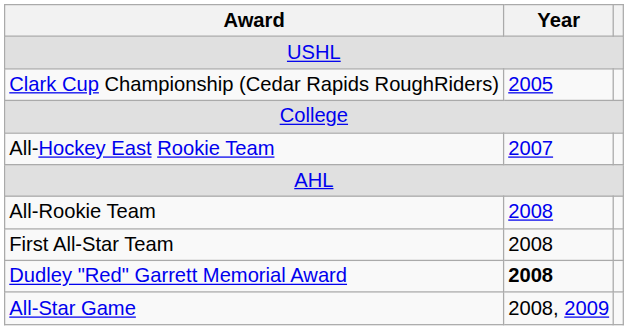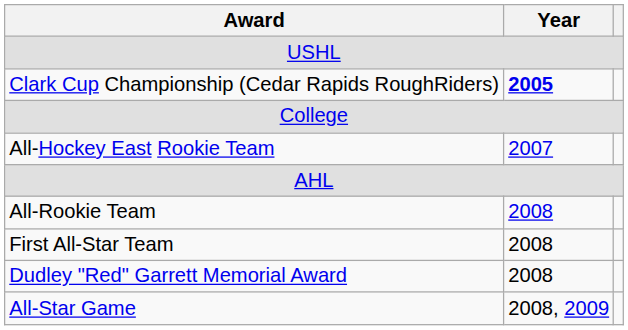(531, 84) normal -> (531, 84) bold
(531, 276) bold -> (531, 276) normal
